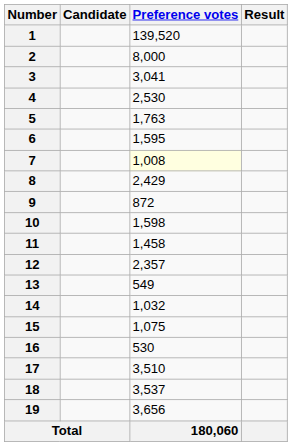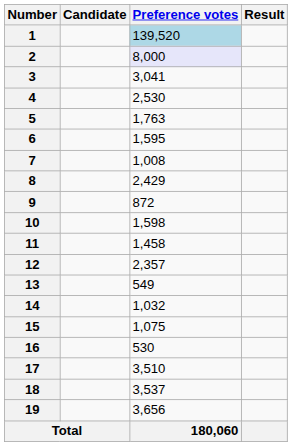(156, 35) no background -> (156, 35) lightblue background
(149, 56) no background -> (149, 56) lavender background
(149, 160) lightyellow background -> (149, 160) no background
